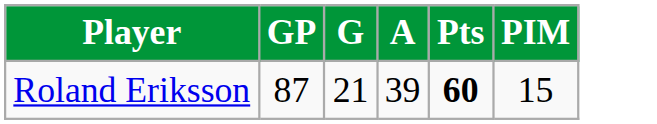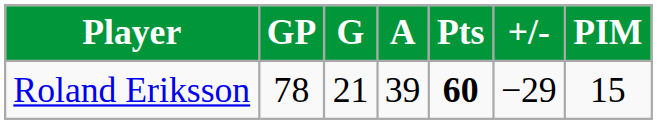+ column: (529, 32)
(291, 89) 87 -> (291, 89) 78
